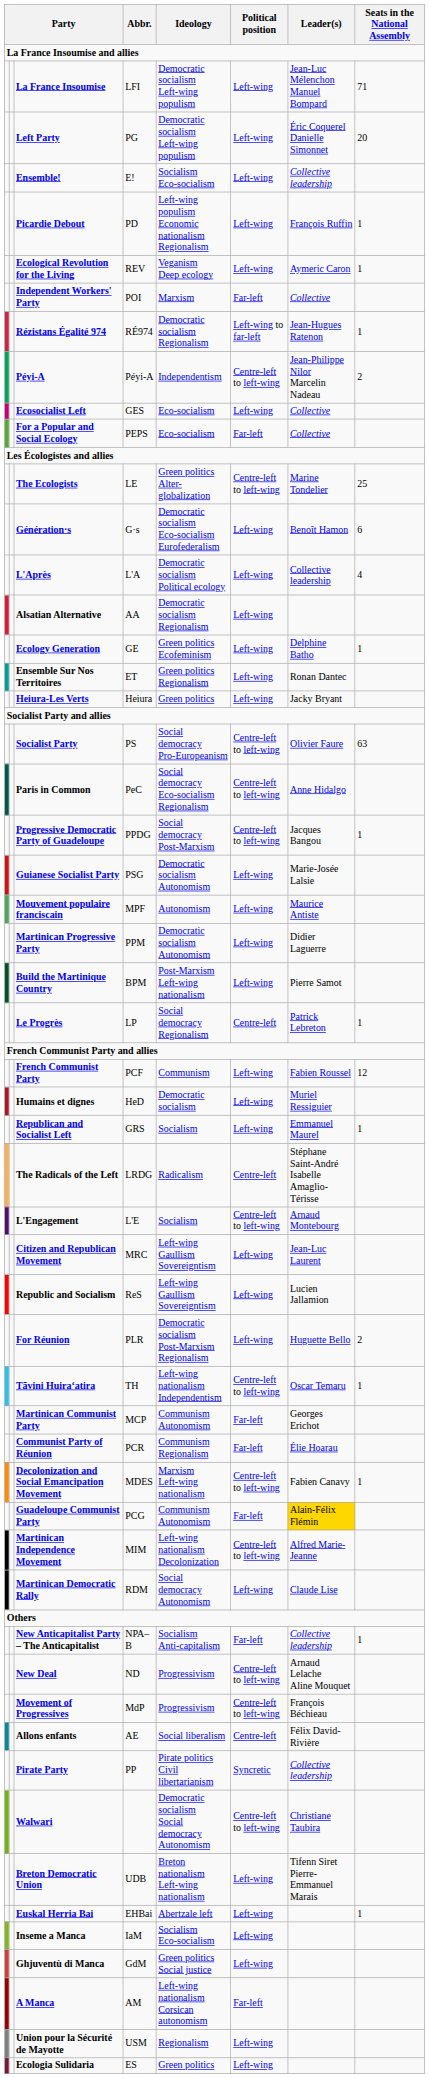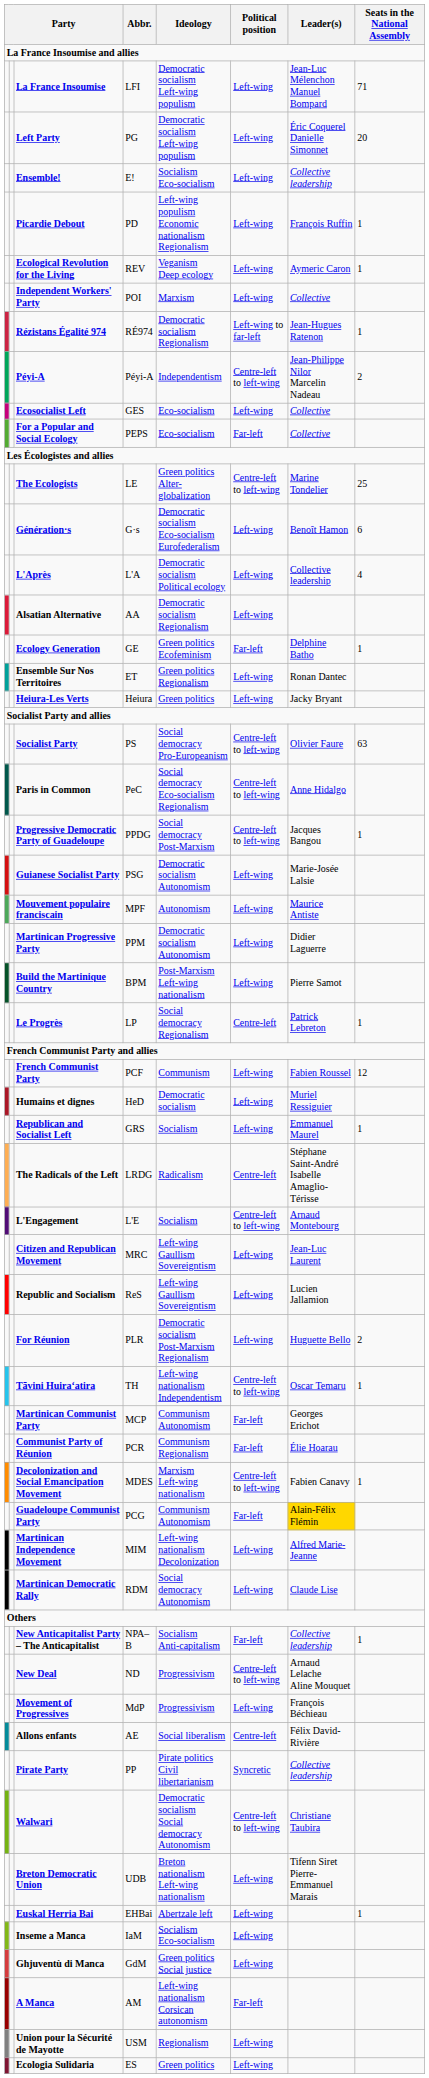(248, 297) Far-left -> (253, 297) Left-wing
(253, 649) Left-wing -> (248, 649) Far-left
(257, 1550) Centre-left to left-wing -> (253, 1550) Left-wing
(257, 1708) Centre-left to left-wing -> (253, 1708) Left-wing
